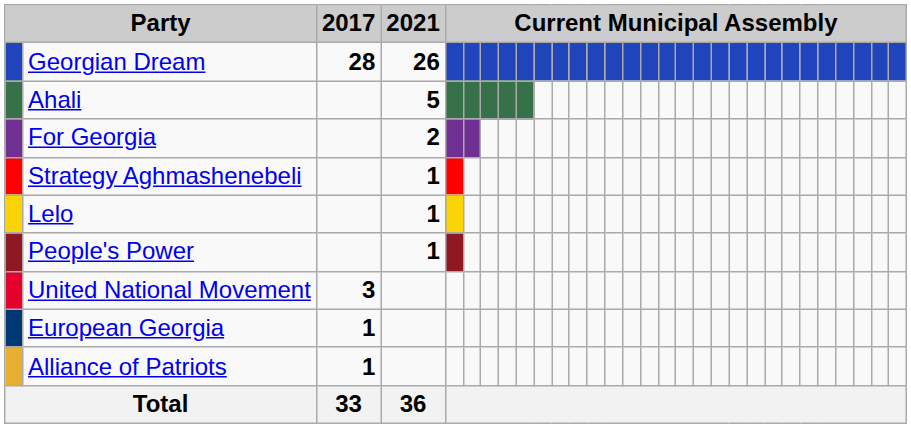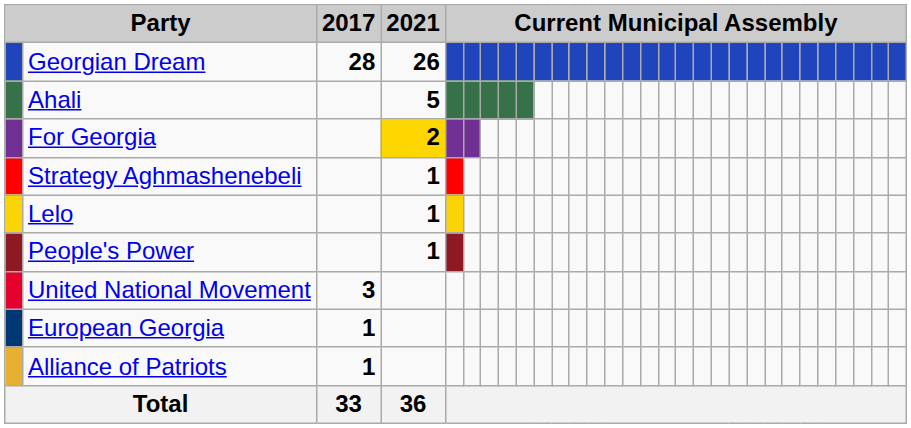(433, 137) no background -> (433, 137) gold background
